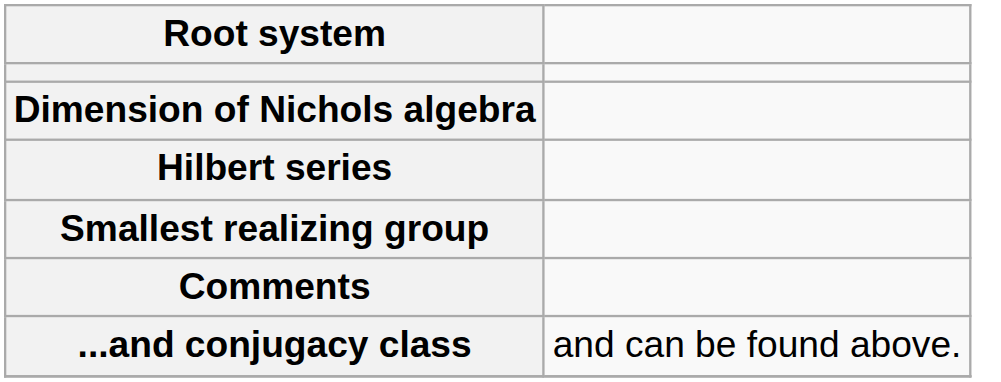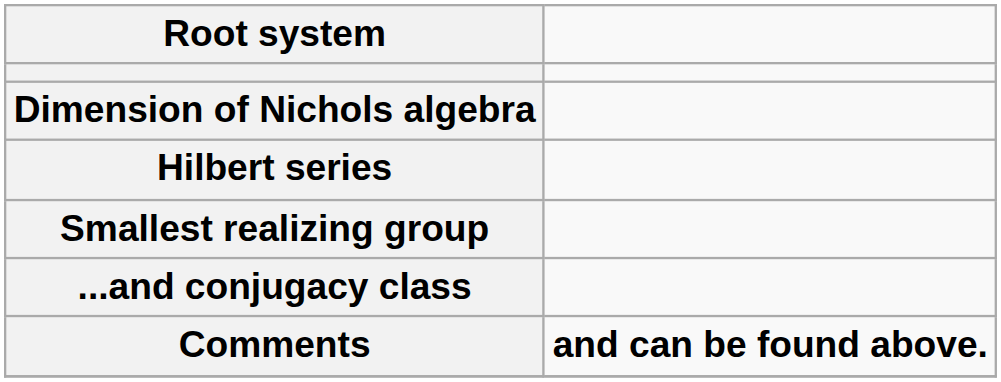(275, 286) Comments -> (275, 286) ...and conjugacy class
(275, 345) ...and conjugacy class -> (275, 345) Comments
(757, 345) normal -> (770, 345) bold
